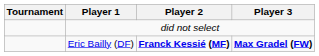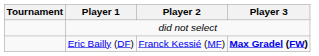(184, 43) bold -> (182, 43) normal
